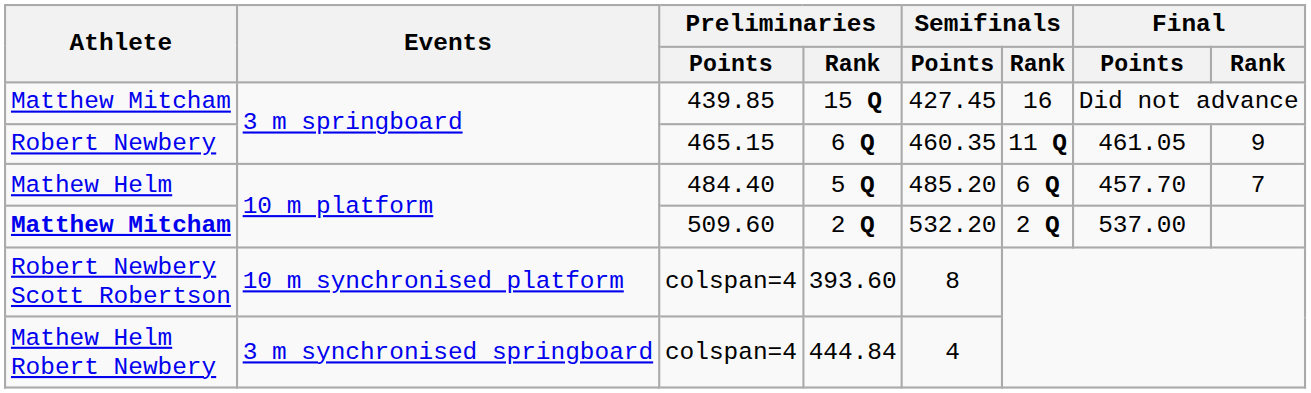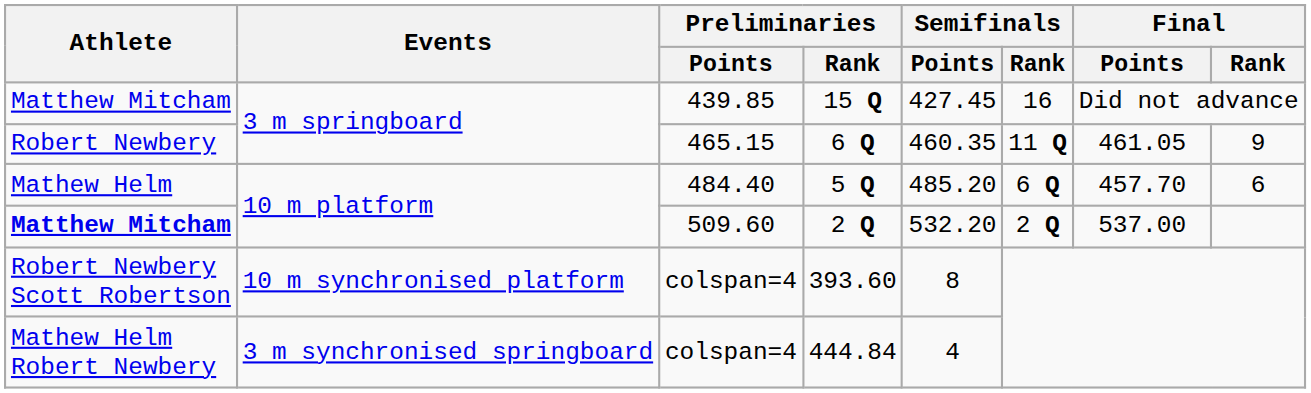(1258, 185) 7 -> (1258, 185) 6
